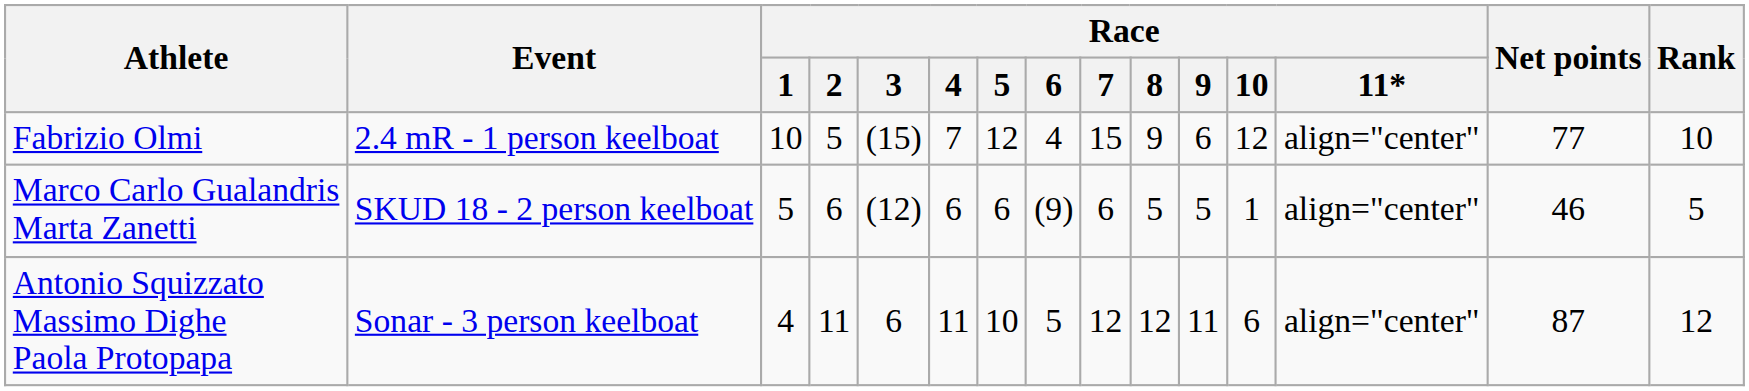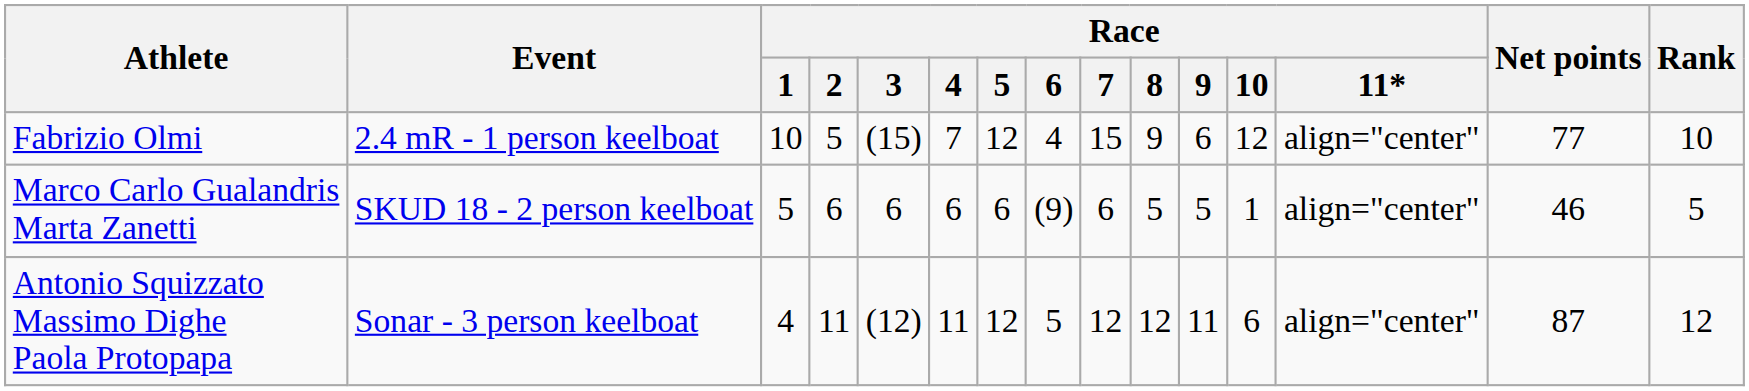(894, 209) (12) -> (894, 209) 6
(894, 319) 6 -> (894, 319) (12)
(1002, 319) 10 -> (1002, 319) 12
